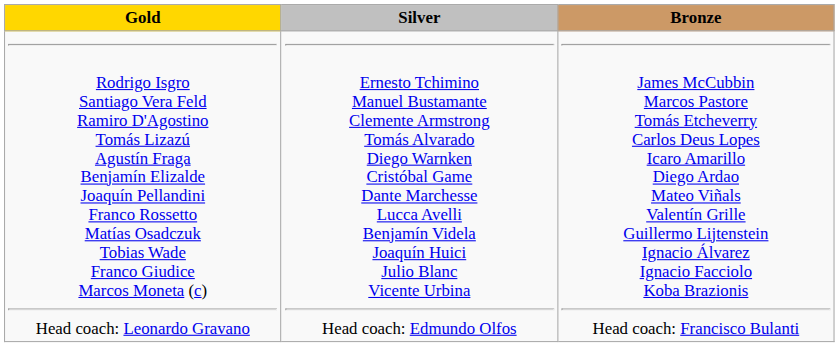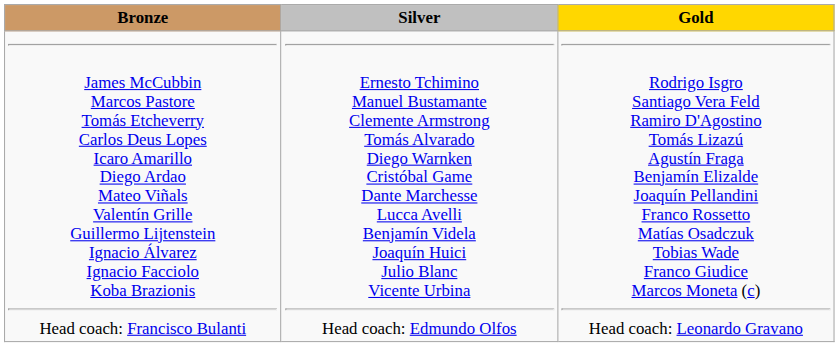columns swapped: (143, 17) <-> (696, 17)
